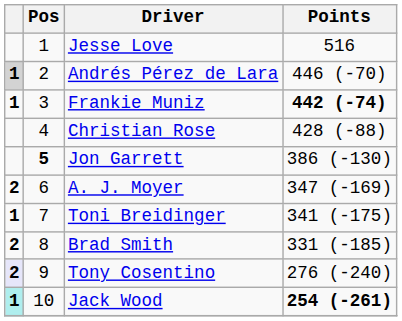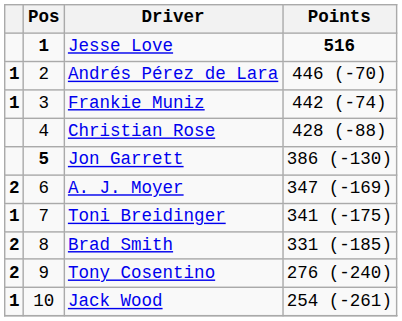(44, 48) normal -> (44, 48) bold
(339, 48) normal -> (339, 48) bold
(14, 76) lightgrey background -> (14, 76) no background
(339, 104) bold -> (339, 104) normal
(14, 274) lavender background -> (14, 274) no background
(14, 302) paleturquoise background -> (14, 302) no background
(339, 302) bold -> (339, 302) normal
